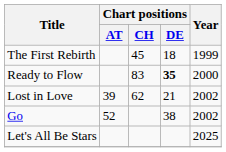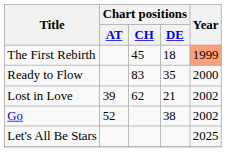(206, 55) no background -> (206, 55) lightsalmon background
(169, 75) bold -> (169, 75) normal
